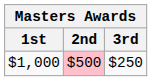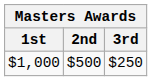(84, 63) pink background -> (84, 63) no background
